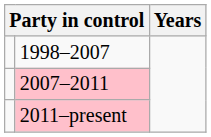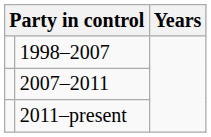(64, 83) pink background -> (64, 83) no background
(73, 115) pink background -> (73, 115) no background
